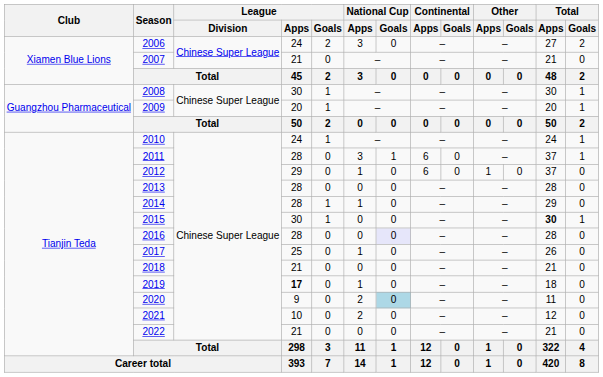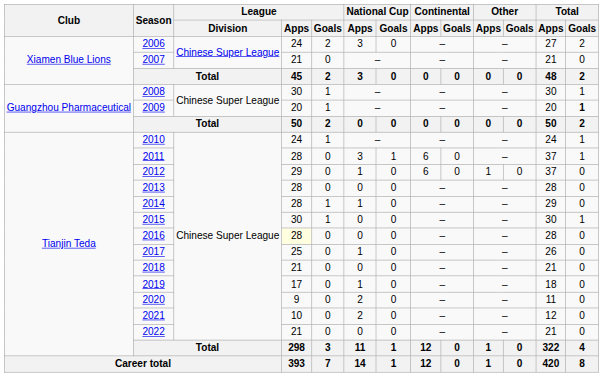(582, 108) normal -> (582, 108) bold
(551, 220) bold -> (551, 220) normal
(297, 236) no background -> (297, 236) lightyellow background
(393, 236) lavender background -> (393, 236) no background
(297, 284) bold -> (297, 284) normal
(393, 300) lightblue background -> (393, 300) no background
